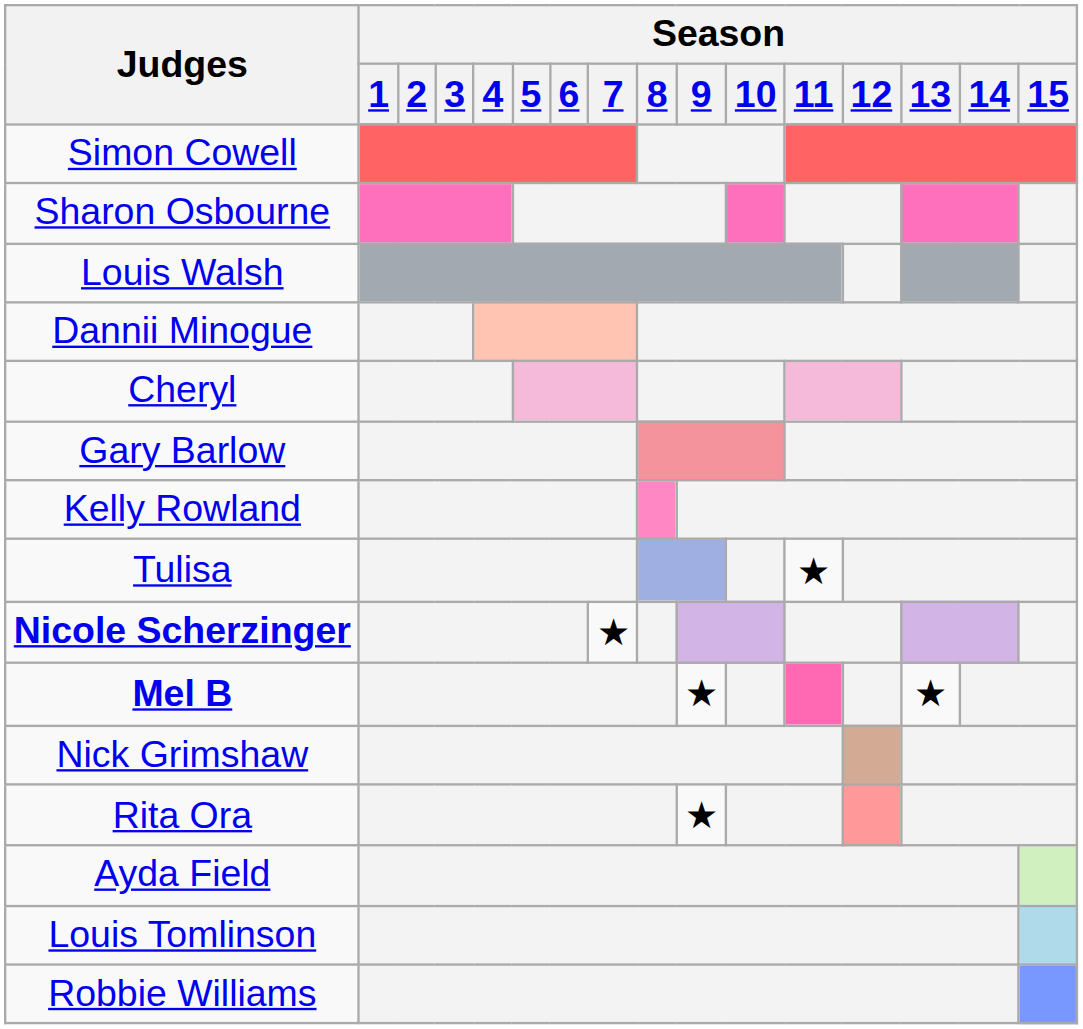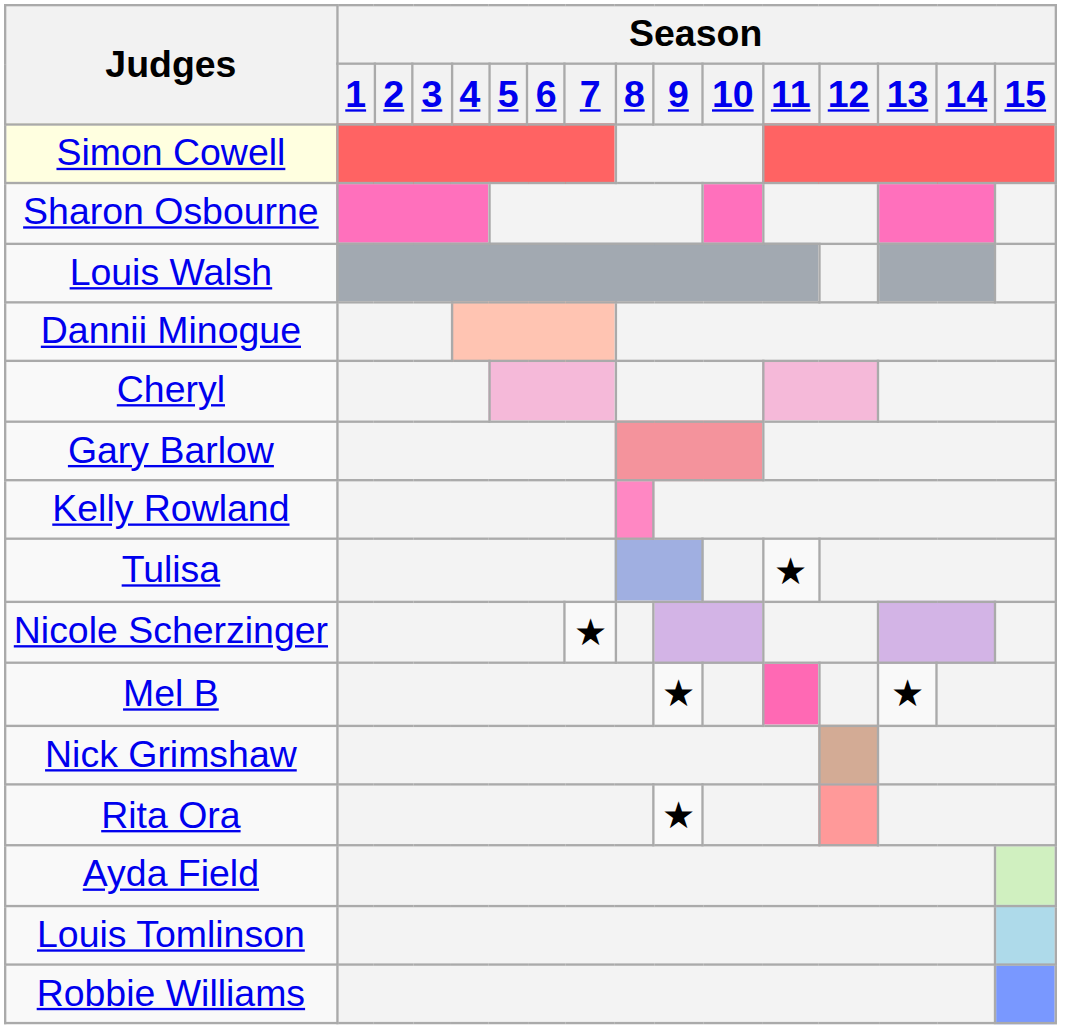(182, 152) no background -> (171, 152) lightyellow background
(182, 631) bold -> (171, 631) normal
(182, 693) bold -> (171, 693) normal
